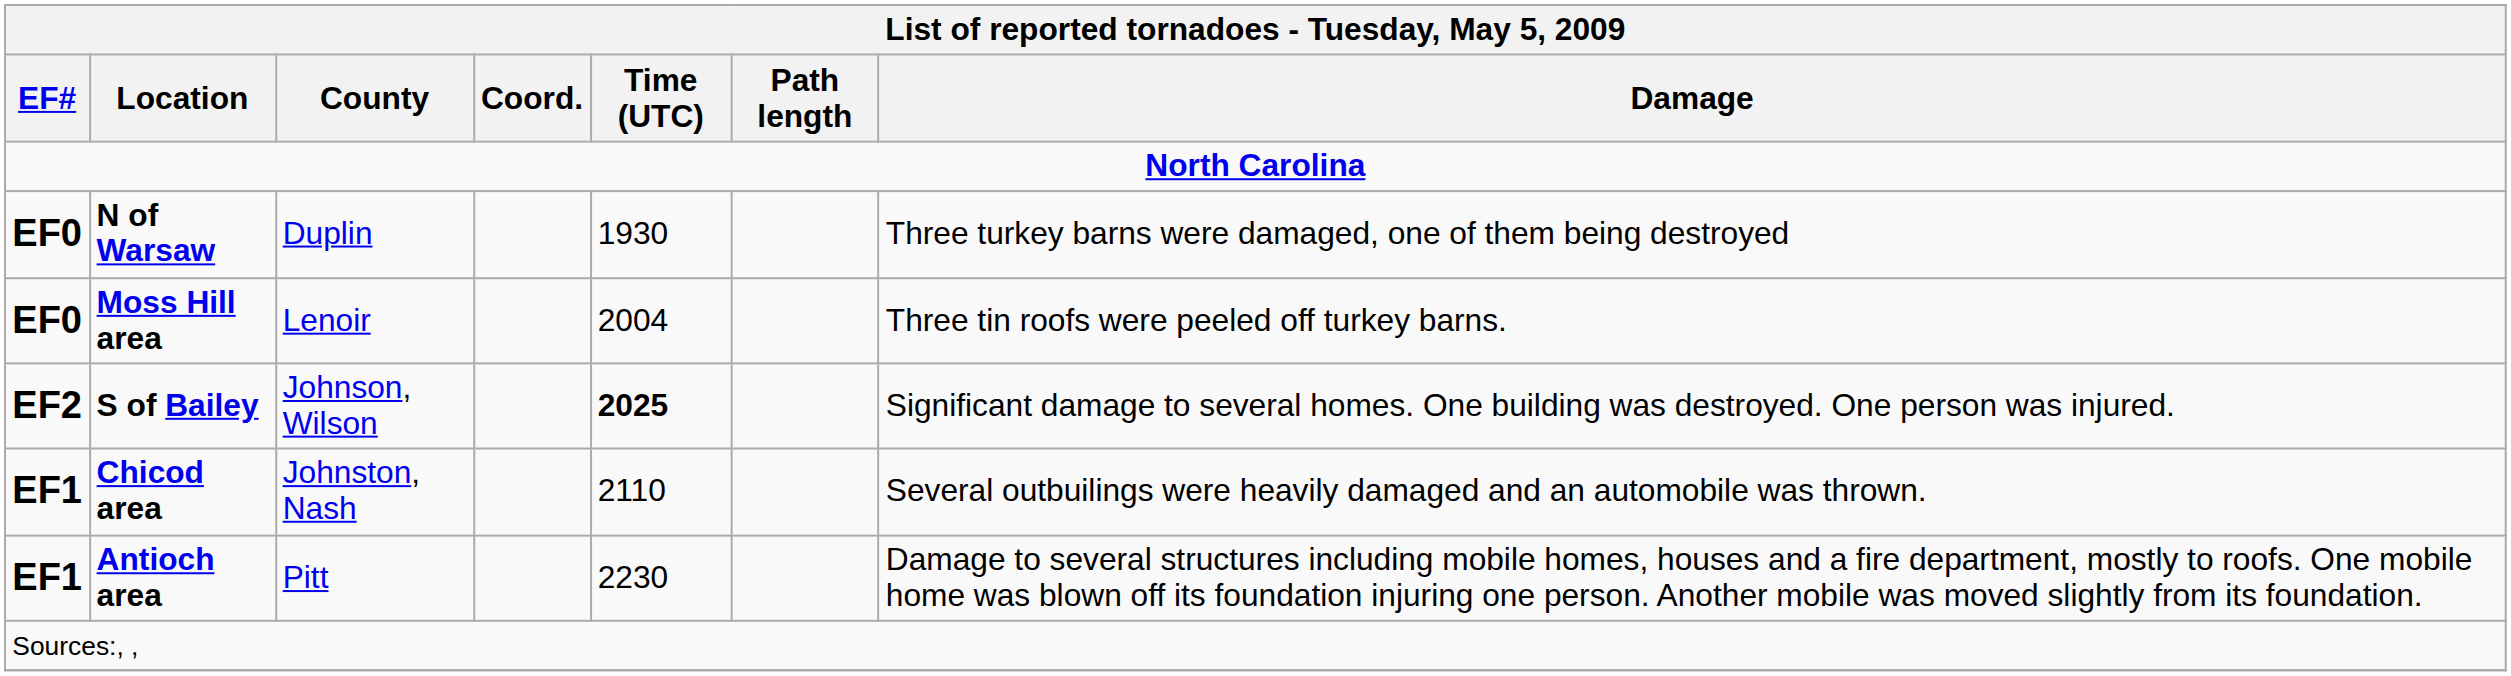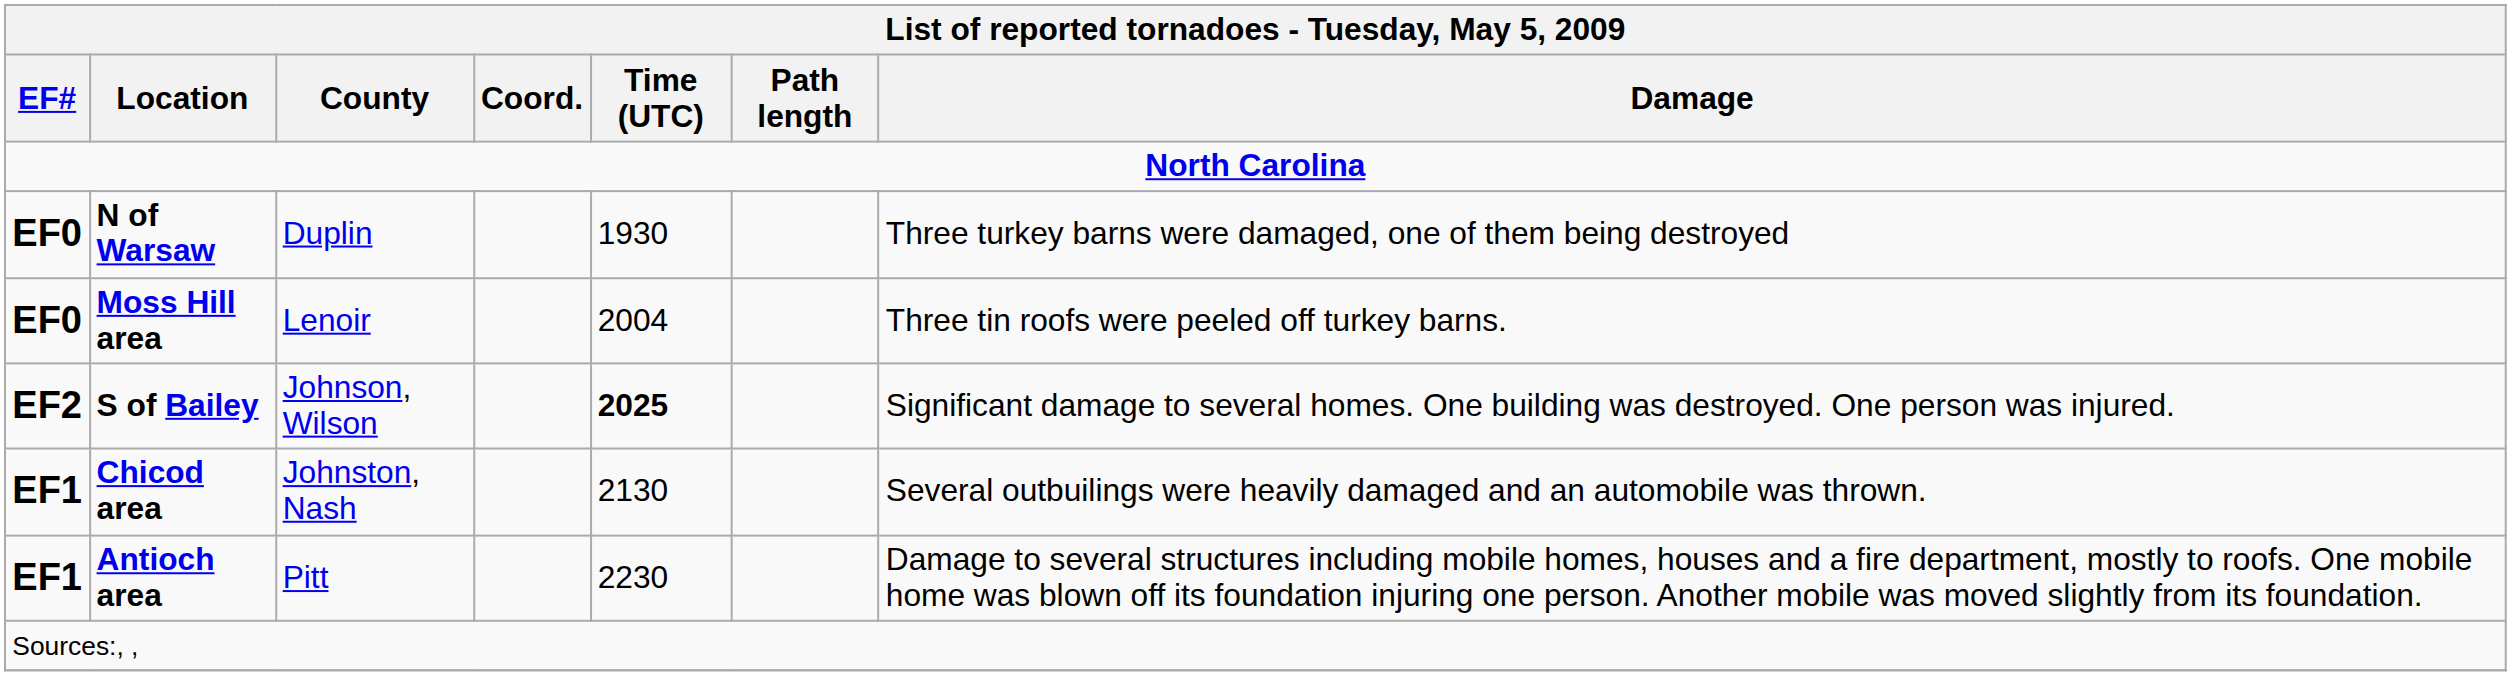(632, 491) 2110 -> (633, 491) 2130
